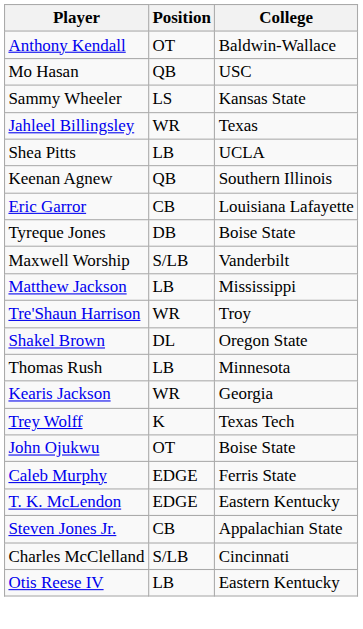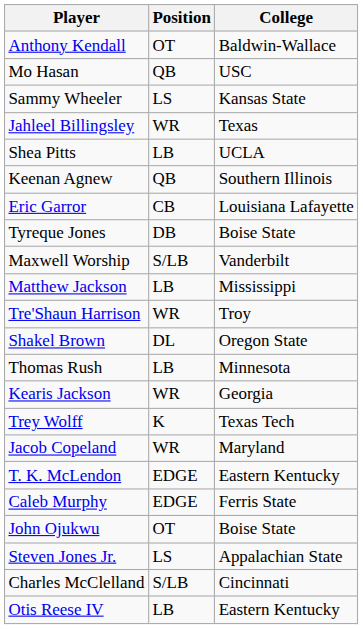+ row: (62, 448)
rows swapped: (54, 448) <-> (65, 502)
(164, 529) CB -> (162, 555) LS
